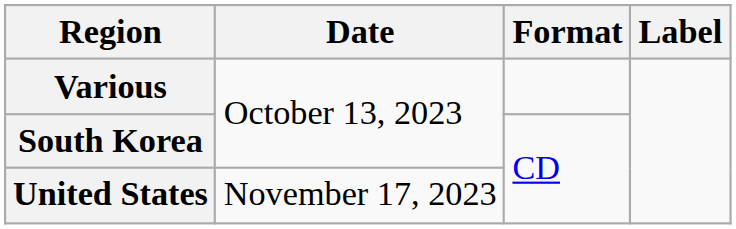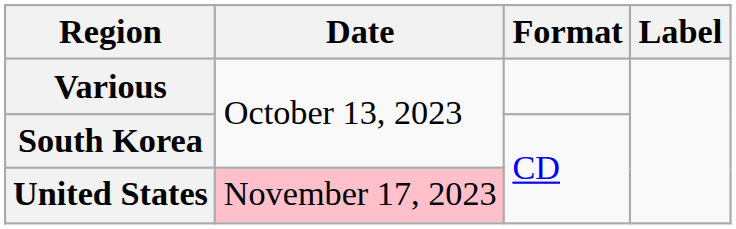(360, 194) no background -> (360, 194) pink background
